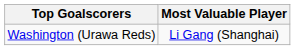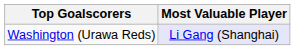(224, 34) no background -> (224, 34) lavender background
